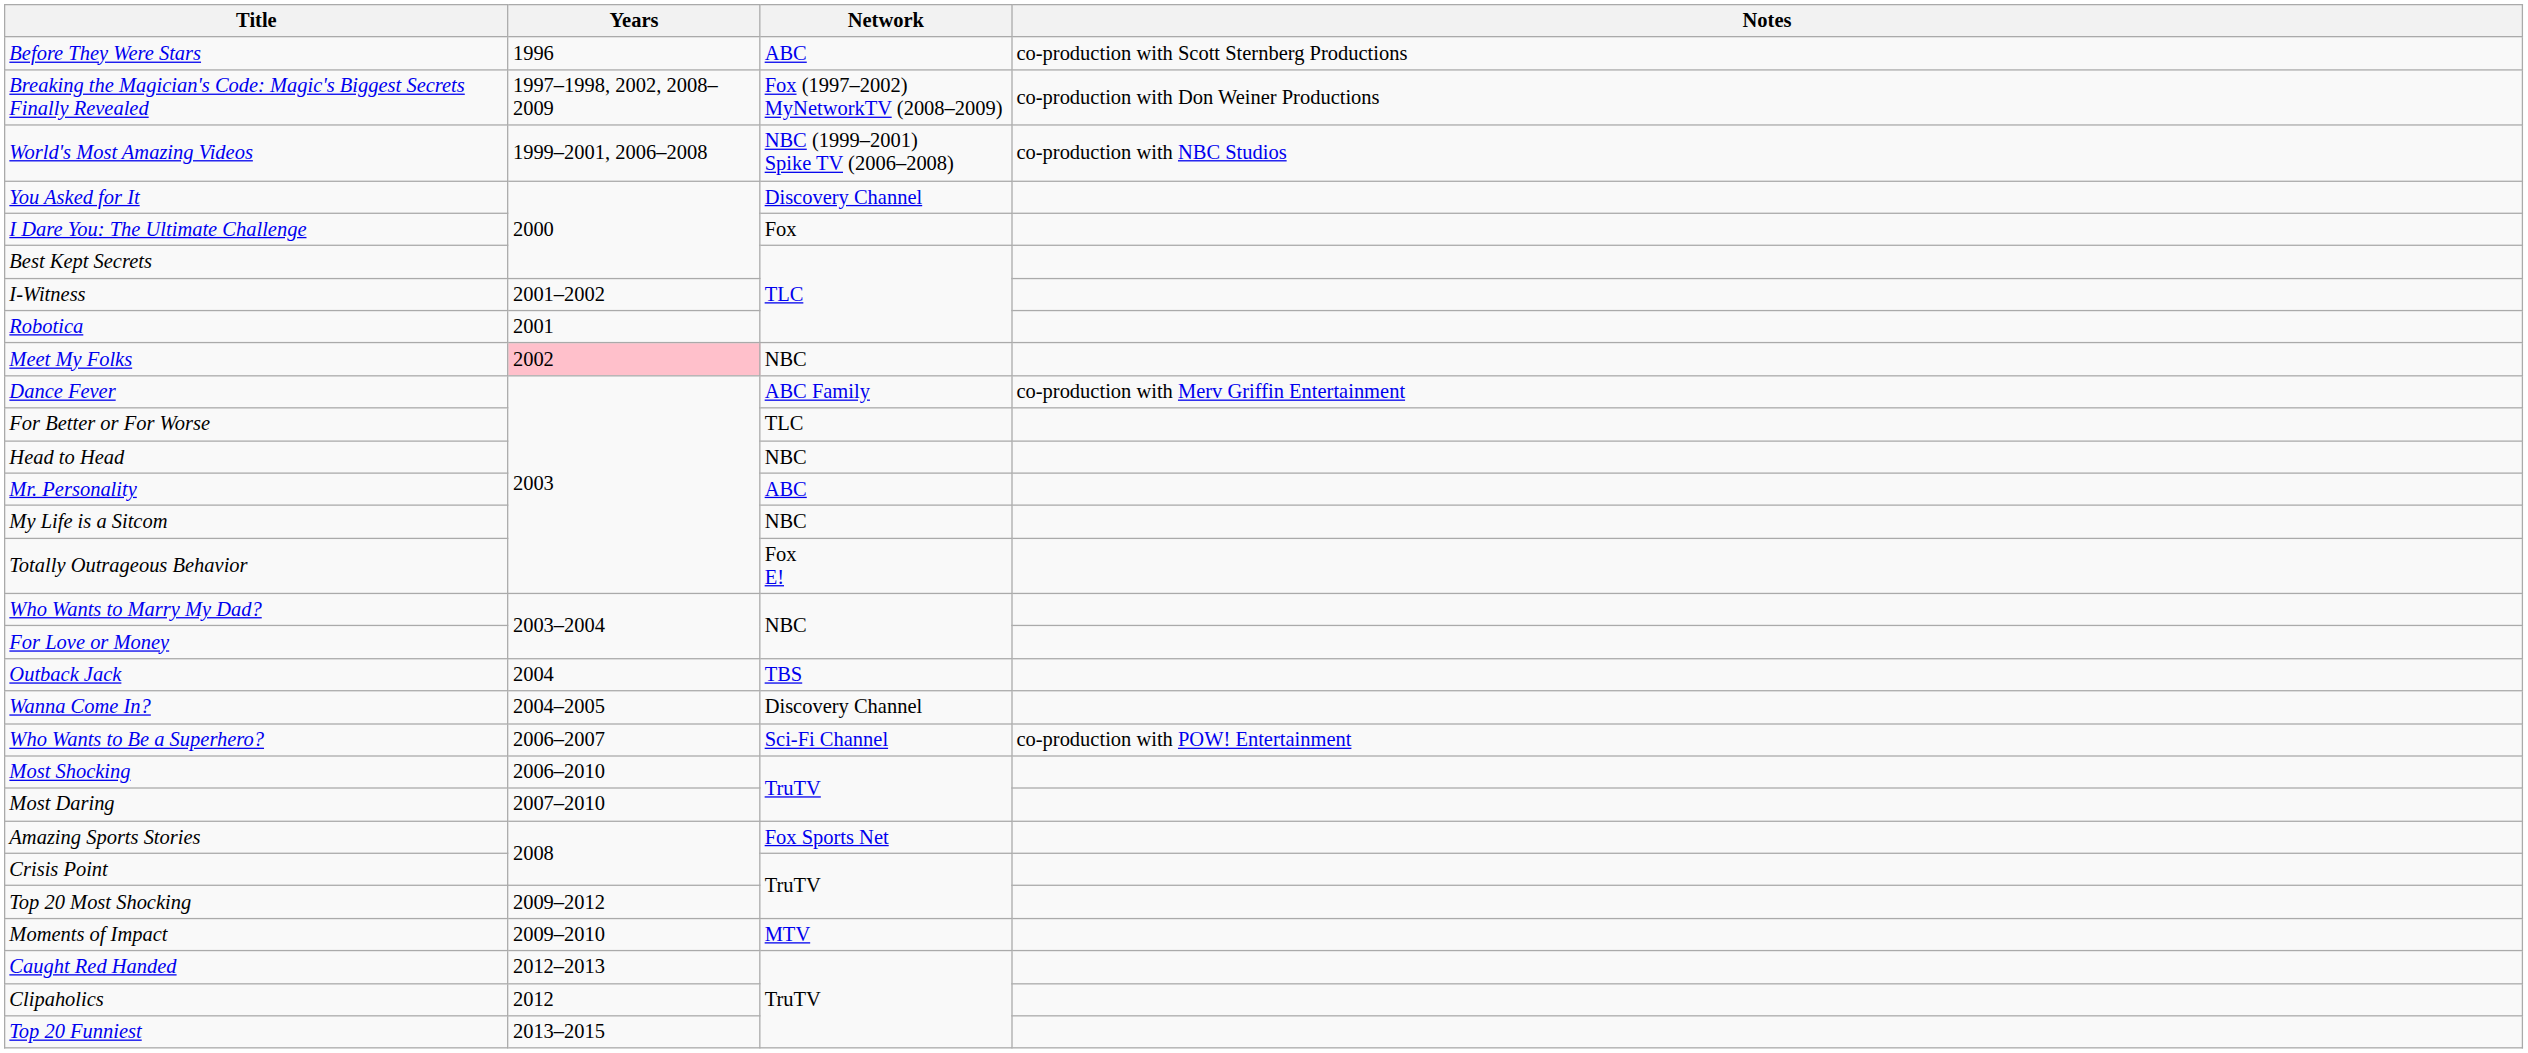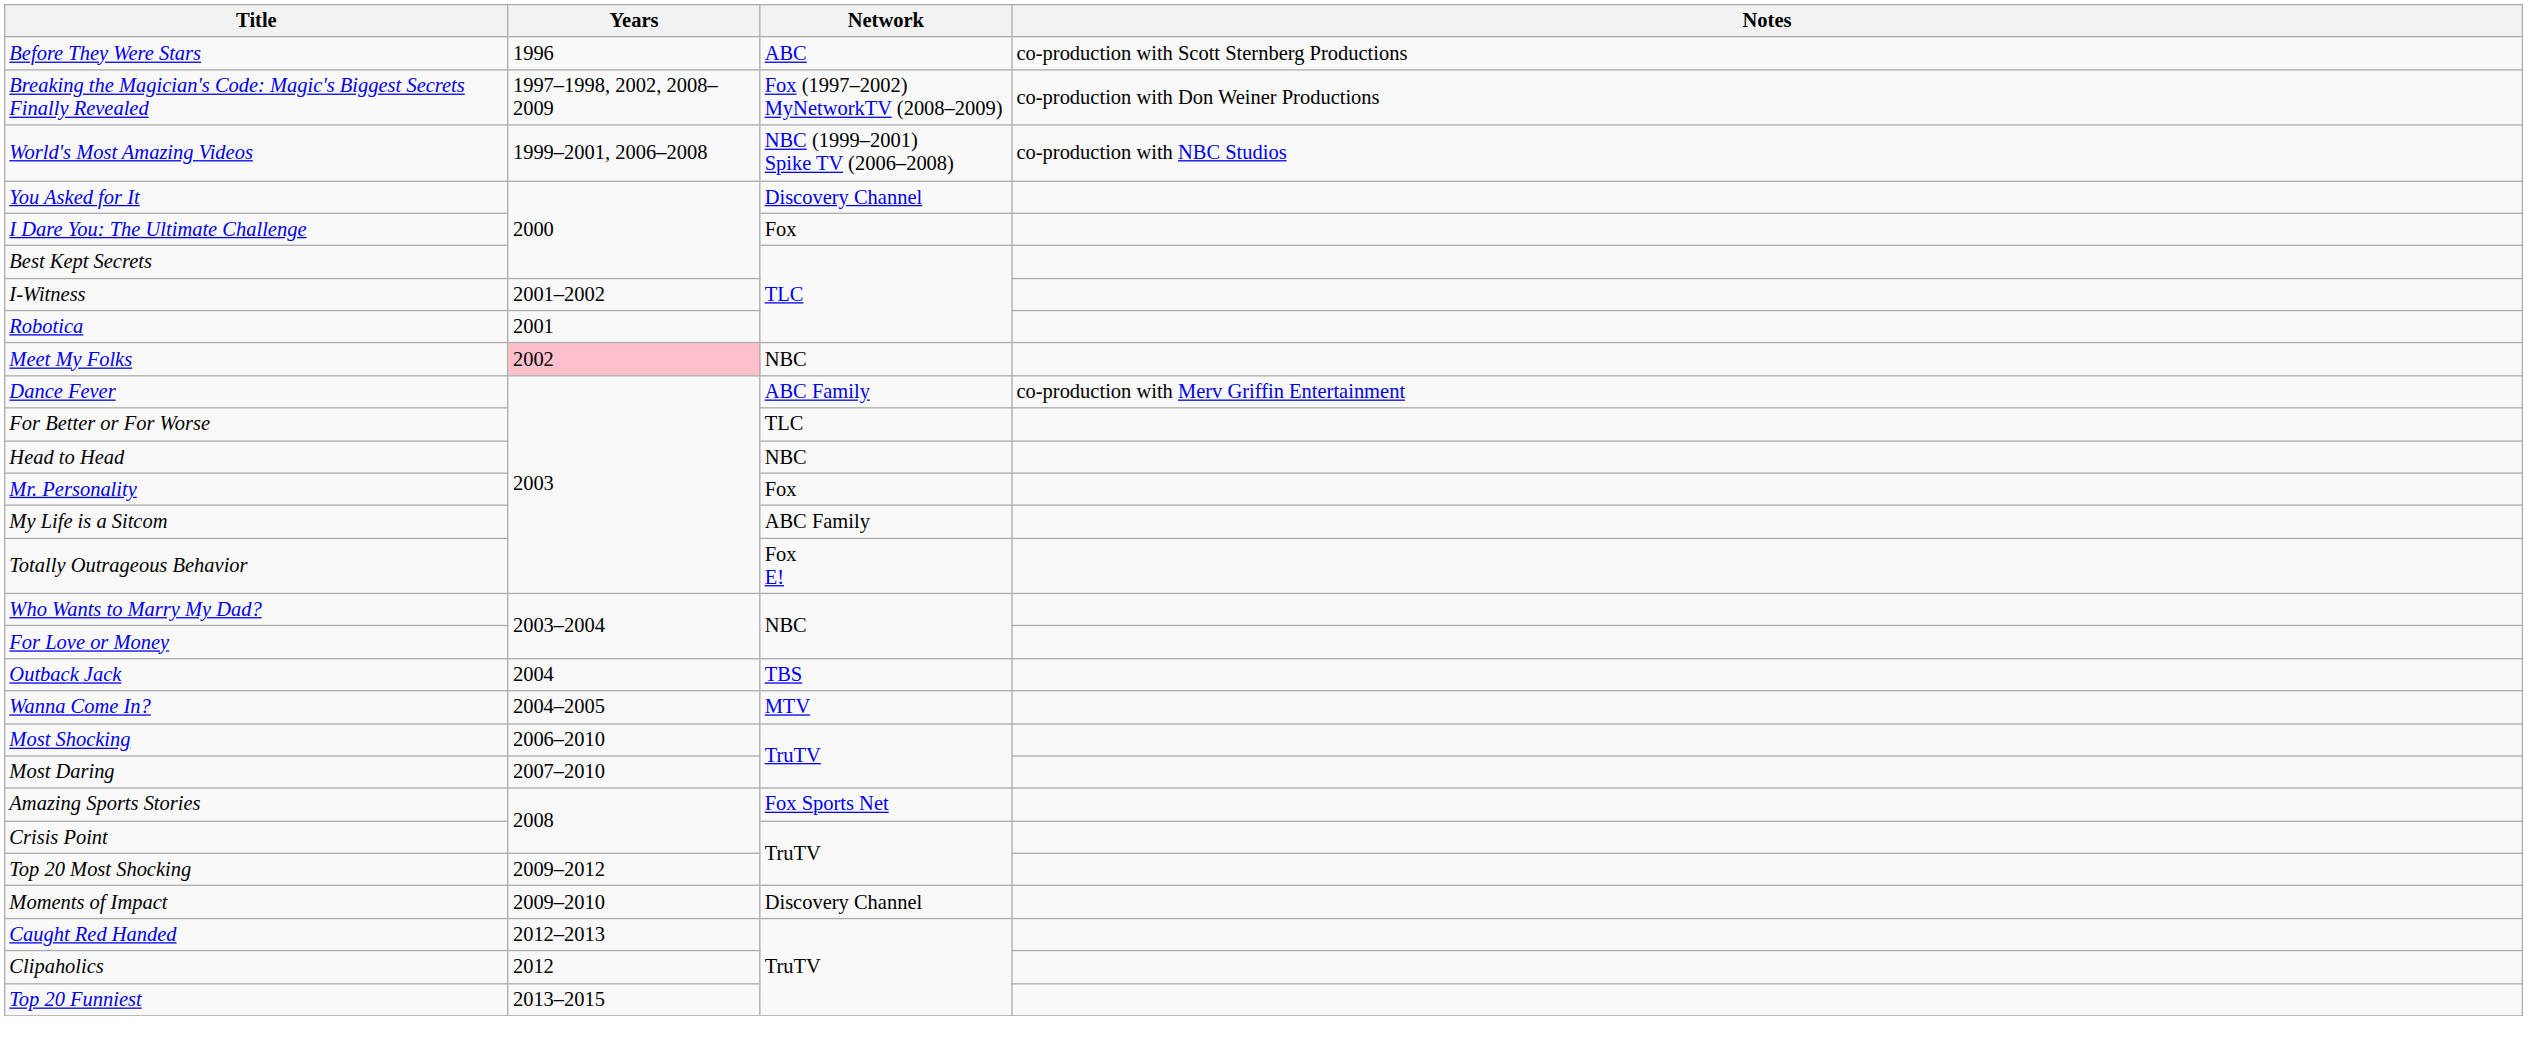(786, 489) ABC -> (781, 489) Fox
(786, 521) NBC -> (817, 521) ABC Family
(843, 706) Discovery Channel -> (787, 706) MTV
- row: (137, 739)
(787, 934) MTV -> (843, 901) Discovery Channel
